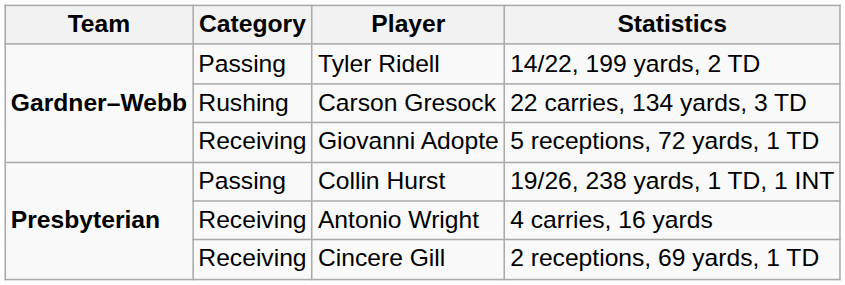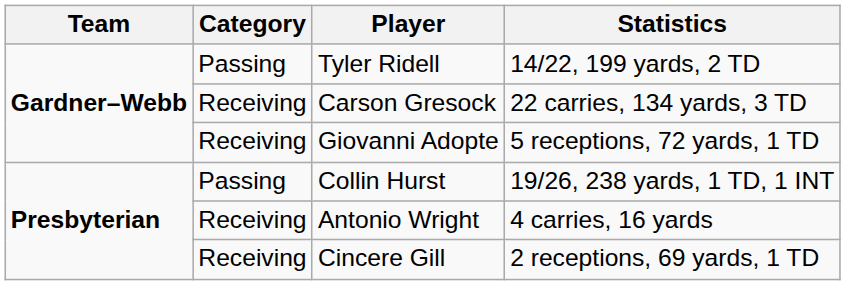(244, 102) Rushing -> (252, 102) Receiving
